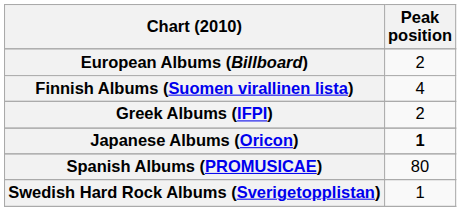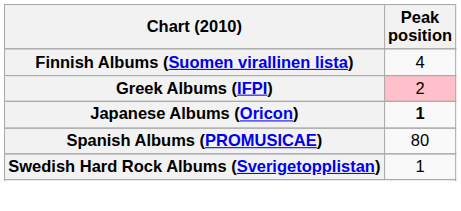- row: (194, 62)
(420, 114) no background -> (420, 88) pink background
